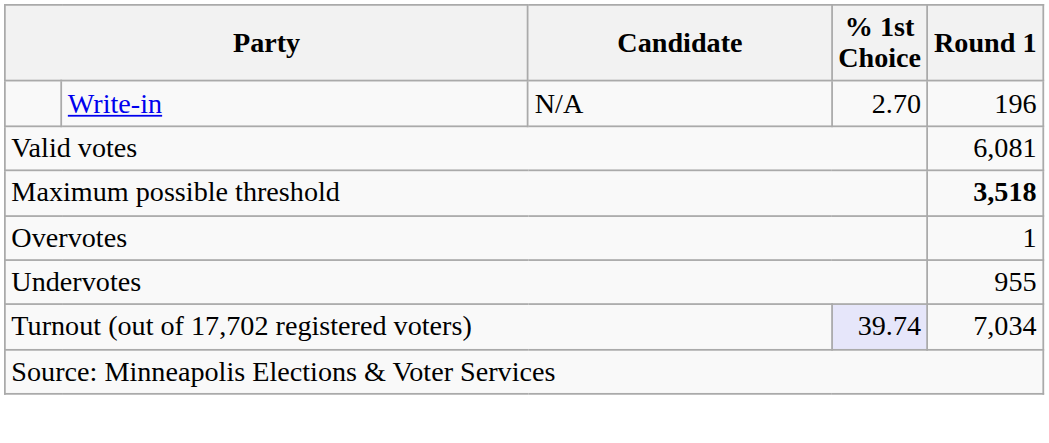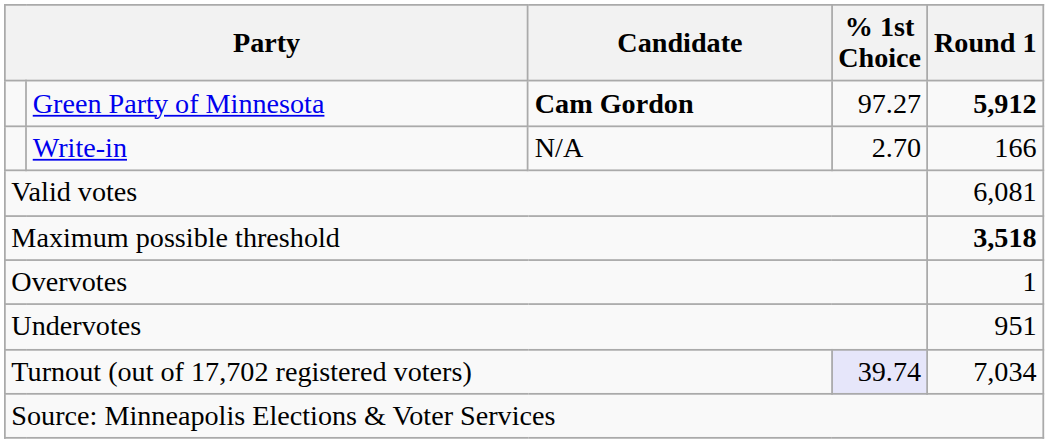+ row: (179, 103)
(1015, 103) 196 -> (1015, 147) 166
(1015, 281) 955 -> (1015, 326) 951
